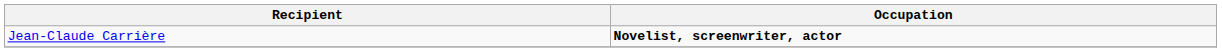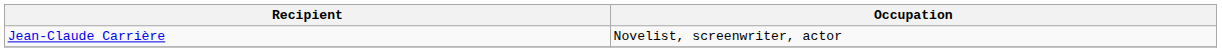(728, 37) bold -> (728, 37) normal
